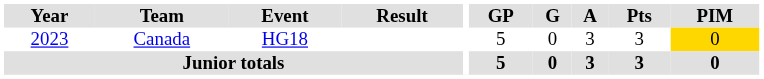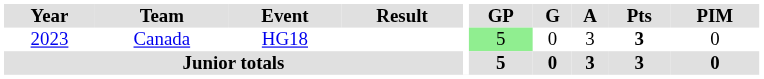(501, 39) no background -> (501, 39) lightgreen background
(639, 39) normal -> (639, 39) bold
(715, 39) gold background -> (715, 39) no background
